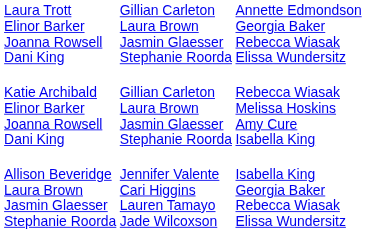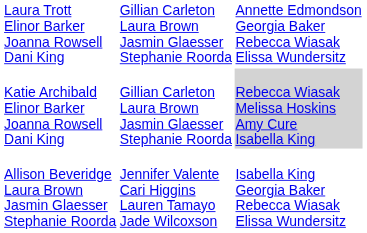(288, 116) no background -> (288, 116) lightgrey background
